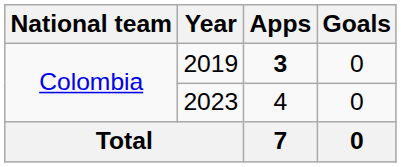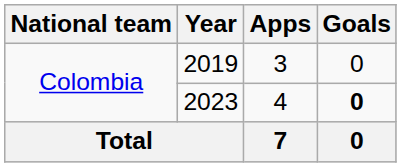(280, 63) bold -> (280, 63) normal
(357, 102) normal -> (357, 102) bold
